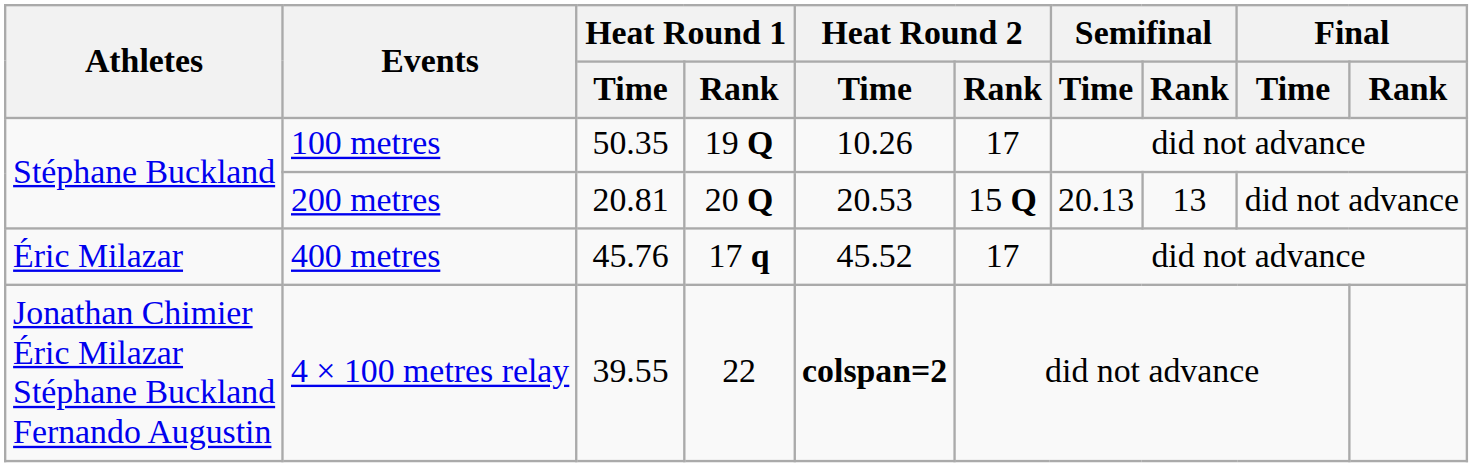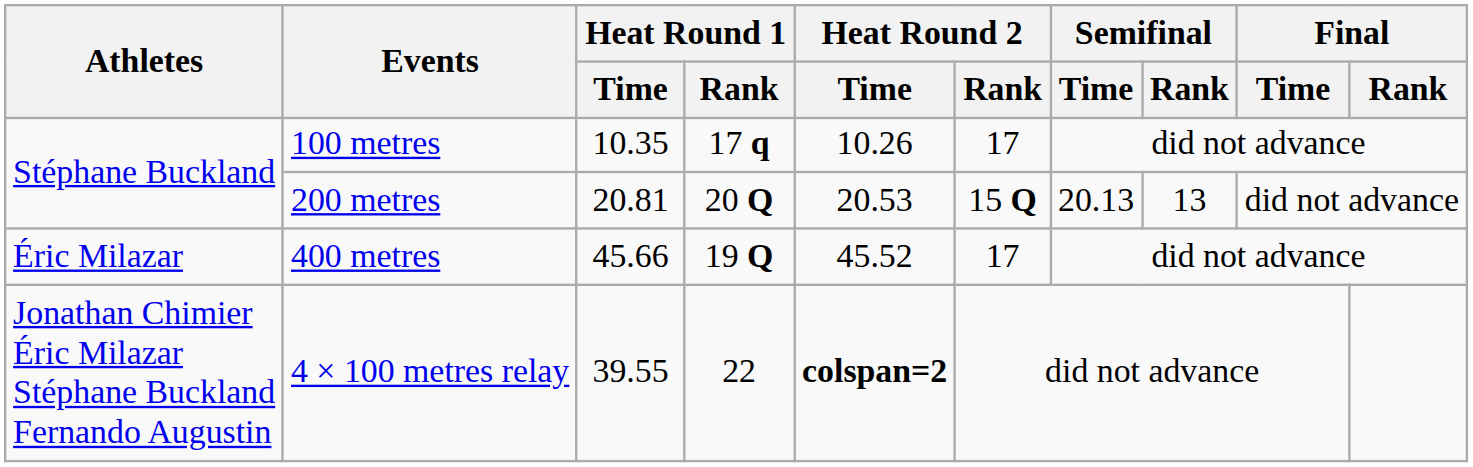(631, 144) 50.35 -> (631, 144) 10.35
(739, 144) 19 Q -> (739, 144) 17 q
(631, 256) 45.76 -> (631, 256) 45.66
(739, 256) 17 q -> (739, 256) 19 Q
